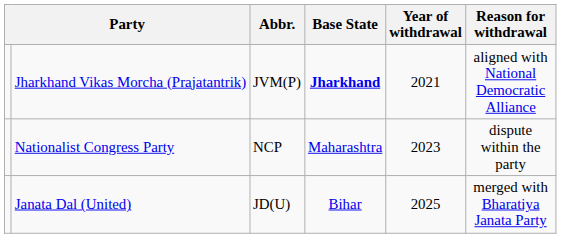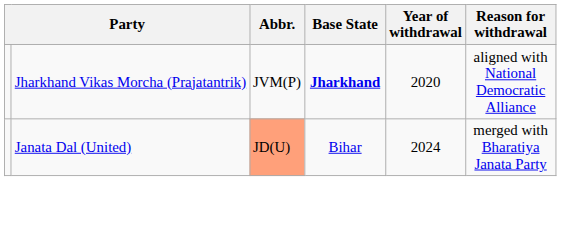(426, 81) 2021 -> (426, 81) 2020
- row: (95, 147)
(272, 204) no background -> (272, 147) lightsalmon background
(426, 204) 2025 -> (426, 147) 2024
